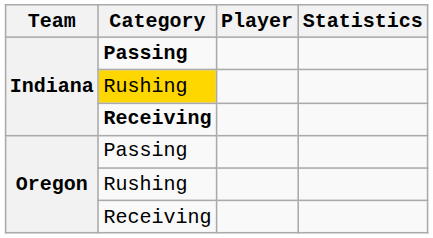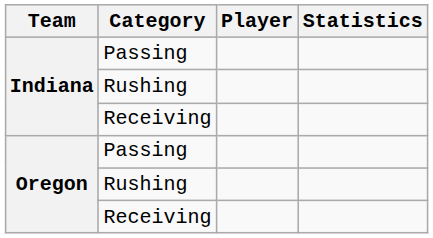(145, 54) bold -> (145, 54) normal
(145, 86) gold background -> (145, 86) no background
(157, 119) bold -> (157, 119) normal
